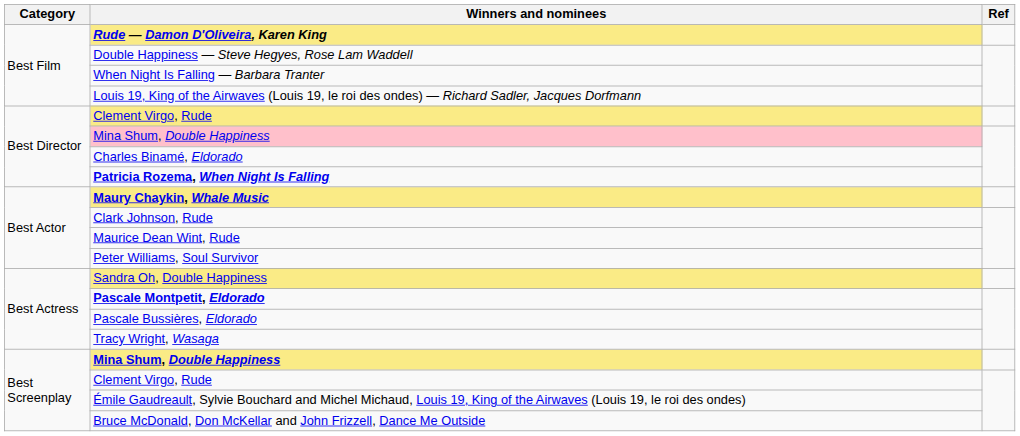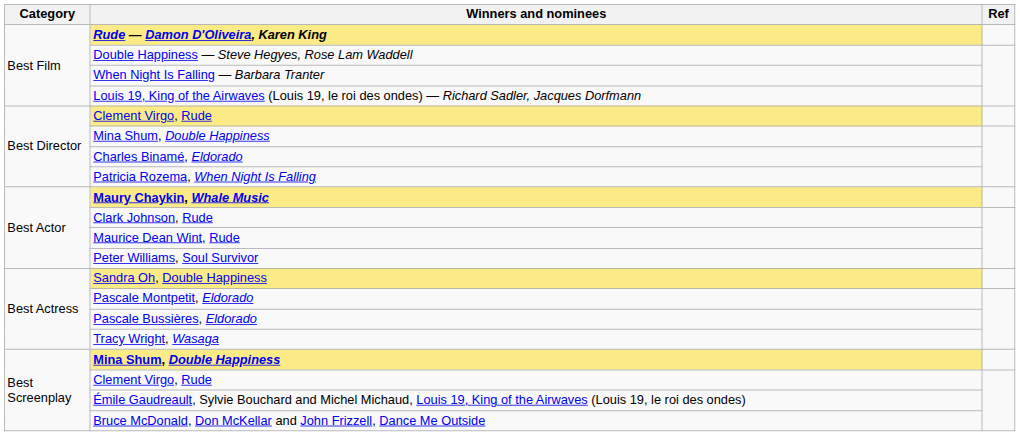(182, 136) pink background -> (182, 136) no background
(211, 177) bold -> (205, 177) normal
(179, 298) bold -> (173, 298) normal
